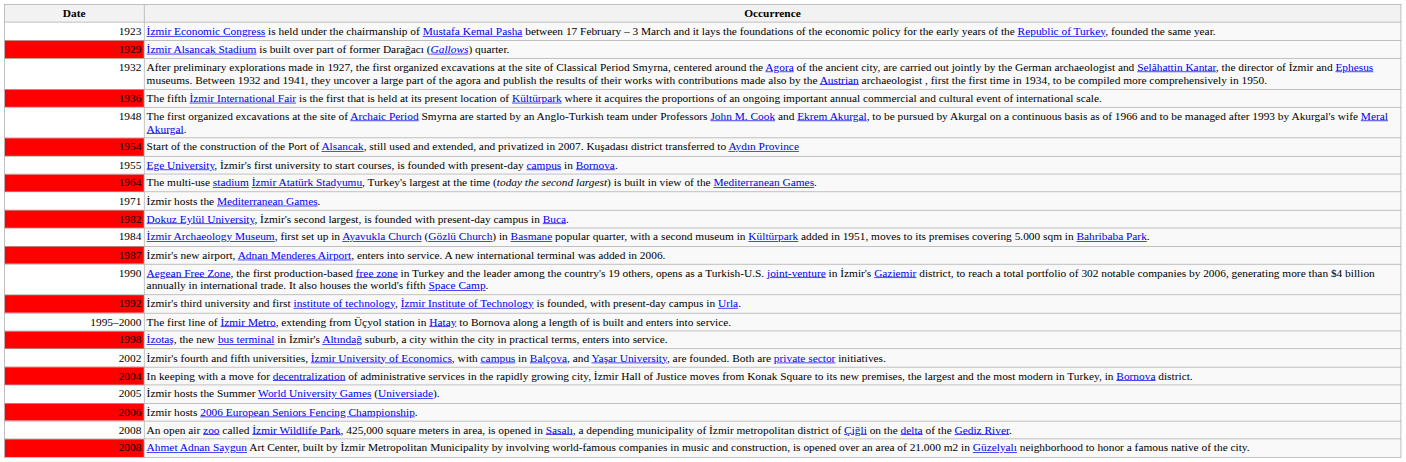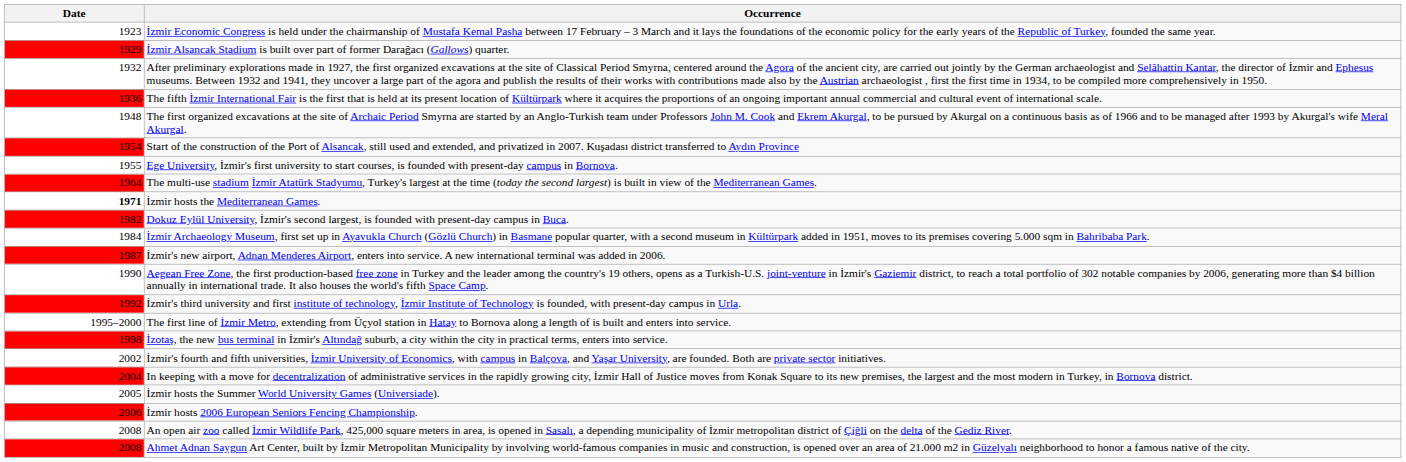(130, 201) normal -> (130, 201) bold
